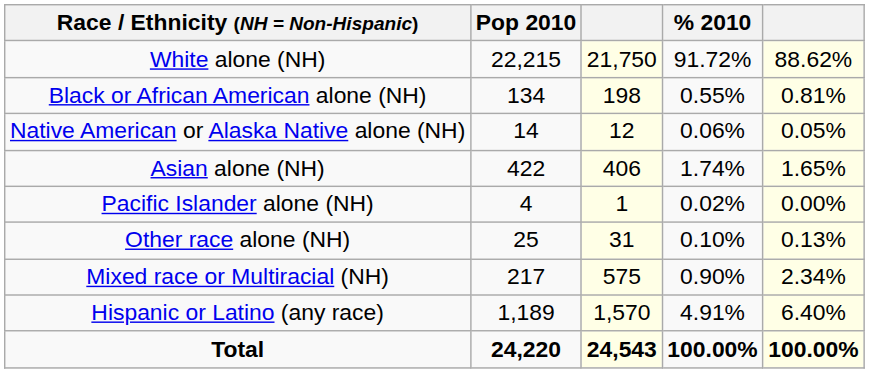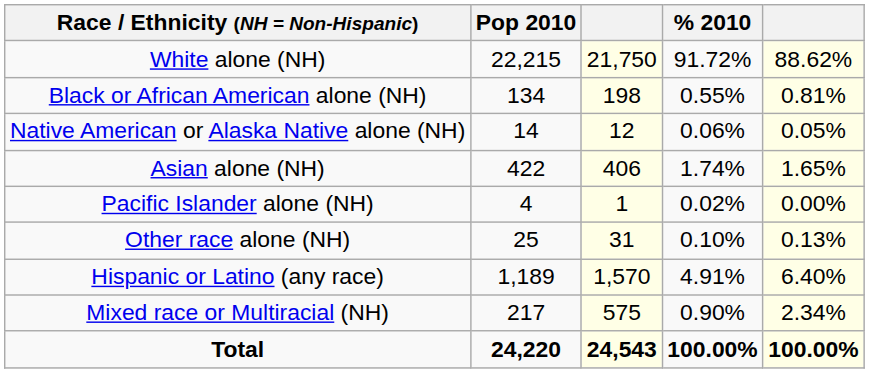rows swapped: (238, 276) <-> (238, 312)
